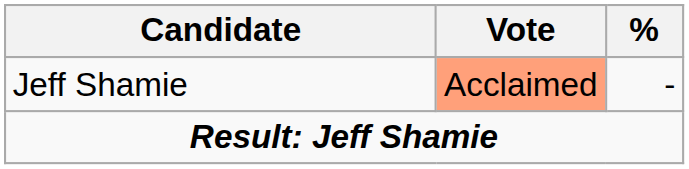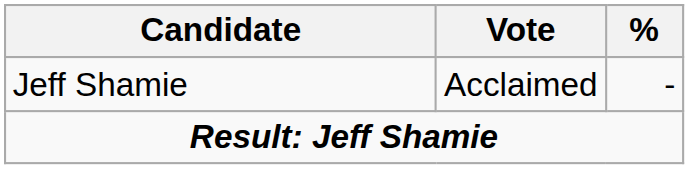(521, 83) lightsalmon background -> (521, 83) no background
